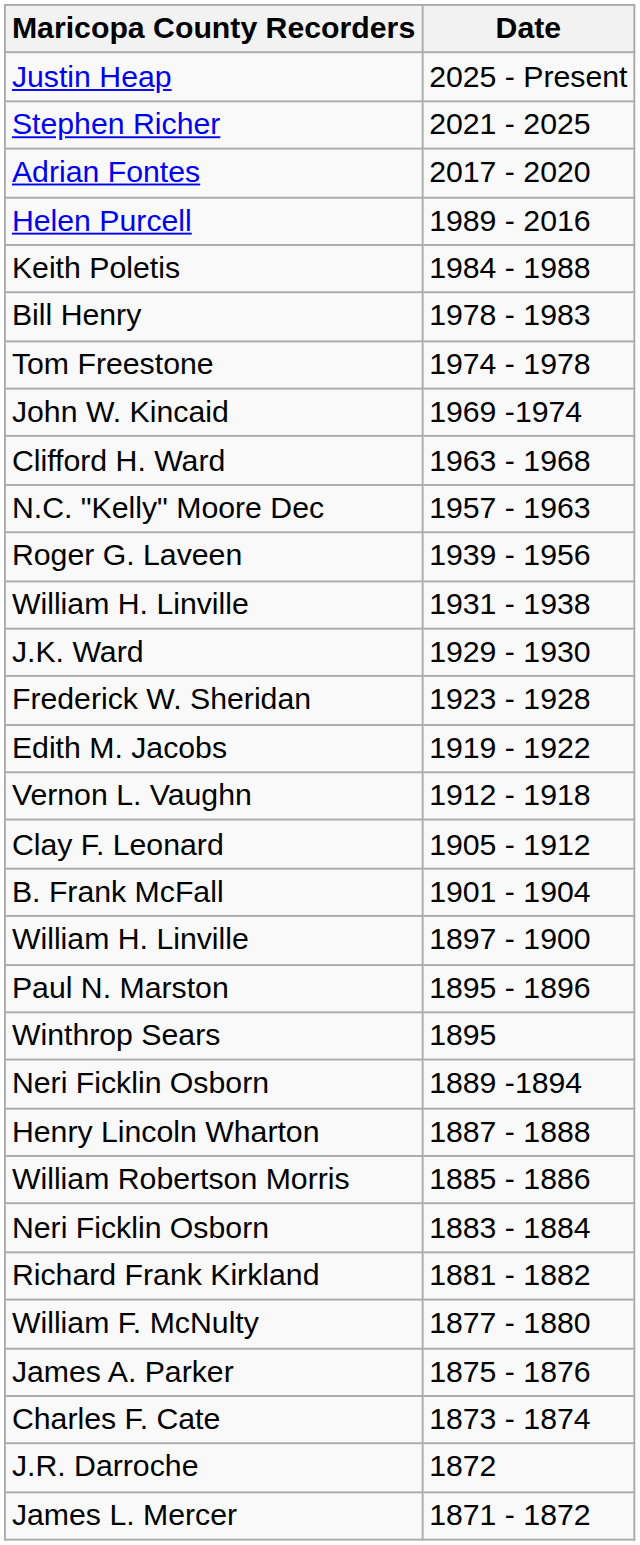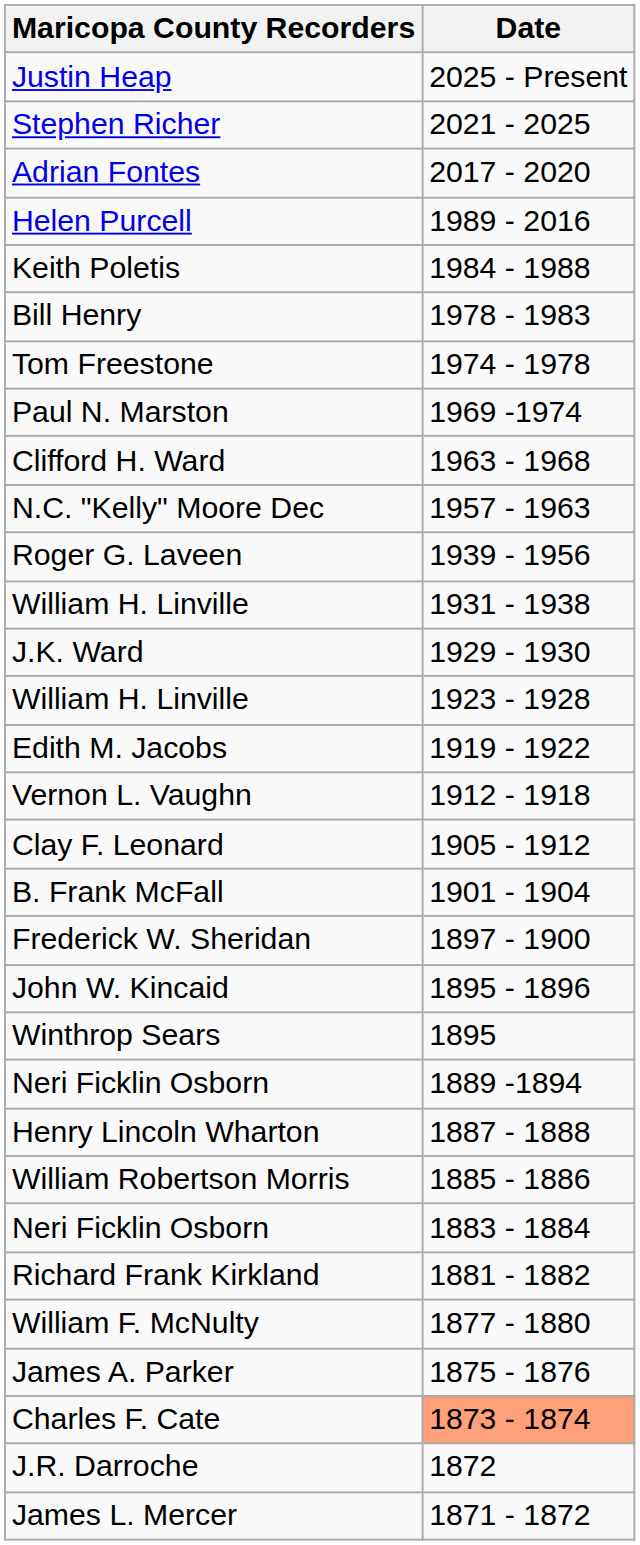(120, 412) John W. Kincaid -> (120, 412) Paul N. Marston
(161, 699) Frederick W. Sheridan -> (130, 699) William H. Linville
(130, 939) William H. Linville -> (161, 939) Frederick W. Sheridan
(120, 987) Paul N. Marston -> (120, 987) John W. Kincaid
(510, 1419) no background -> (510, 1419) lightsalmon background
